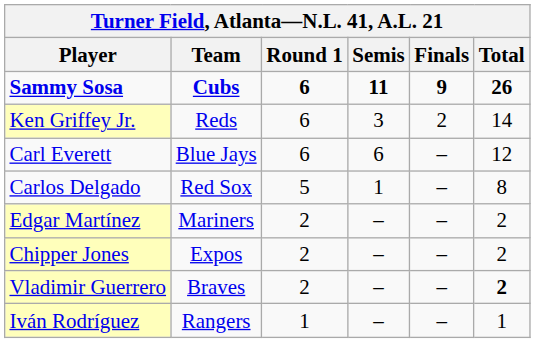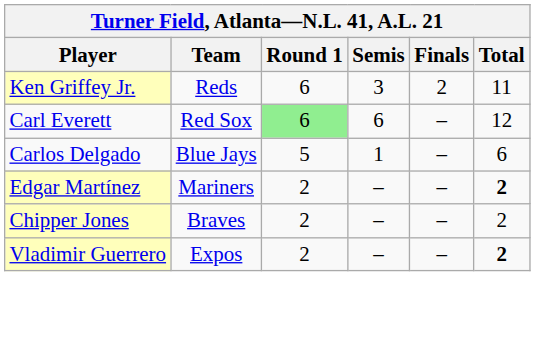- row: (66, 87)
(502, 120) 14 -> (502, 87) 11
(216, 154) Blue Jays -> (216, 120) Red Sox
(304, 154) no background -> (304, 120) lightgreen background
(216, 187) Red Sox -> (216, 154) Blue Jays
(502, 187) 8 -> (502, 154) 6
(502, 220) normal -> (502, 187) bold
(216, 253) Expos -> (216, 220) Braves
(216, 287) Braves -> (216, 253) Expos
- row: (74, 320)
